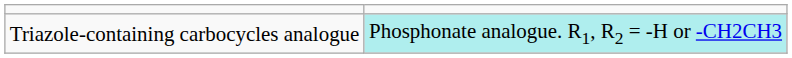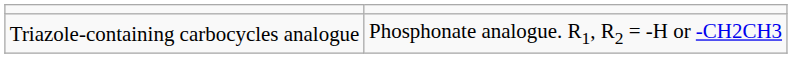(576, 33) paleturquoise background -> (576, 33) no background
